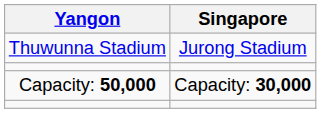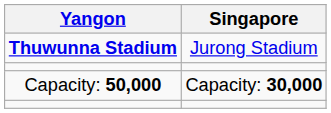(87, 47) normal -> (93, 47) bold
